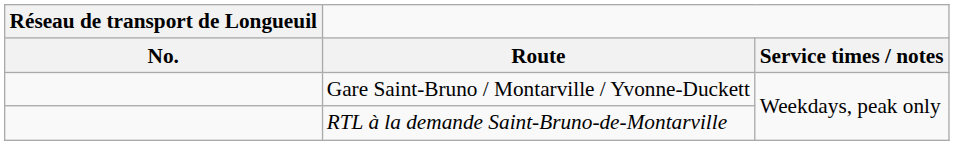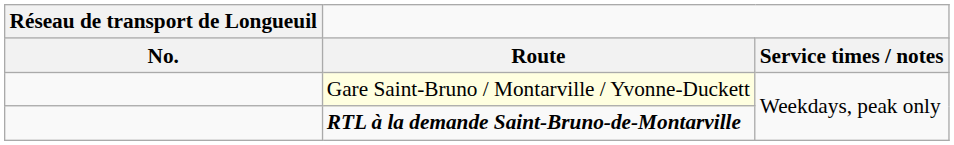(538, 88) no background -> (538, 88) lightyellow background
(527, 122) normal -> (534, 122) bold
